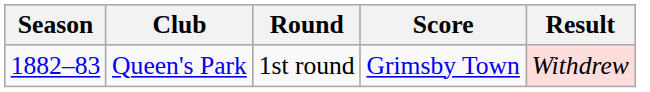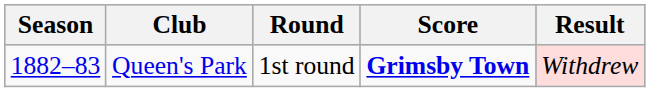(443, 65) normal -> (448, 65) bold
